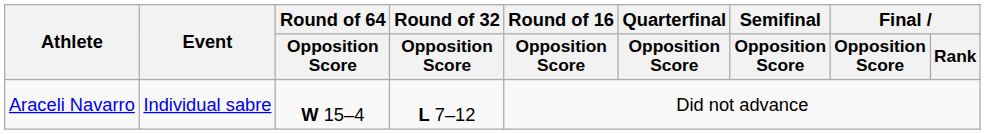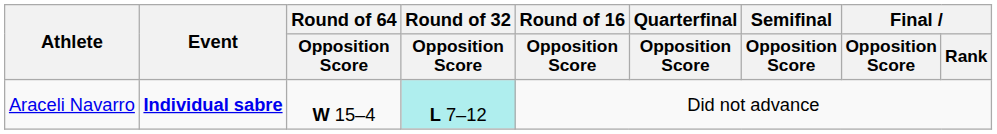(207, 105) normal -> (213, 105) bold
(447, 115) no background -> (458, 115) paleturquoise background
